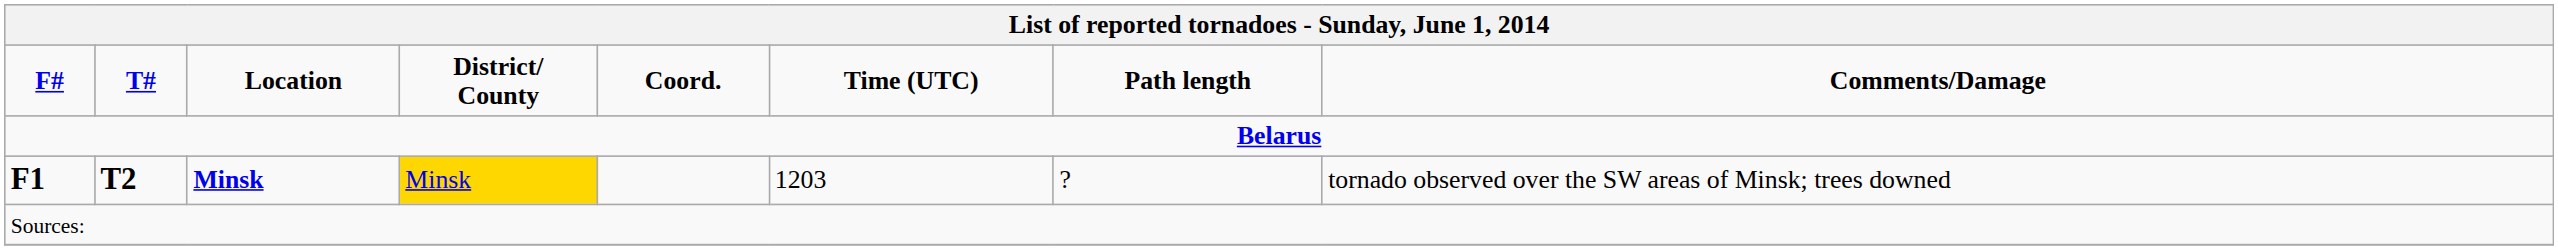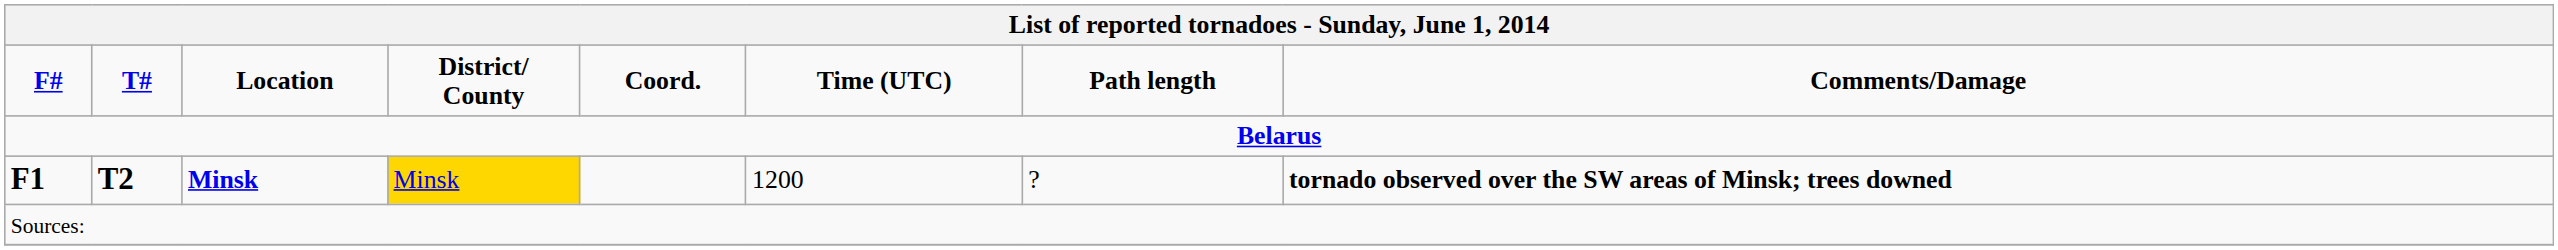(801, 179) 1203 -> (778, 179) 1200
(1639, 179) normal -> (1620, 179) bold
